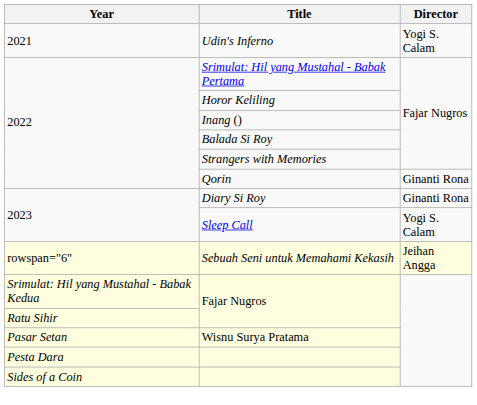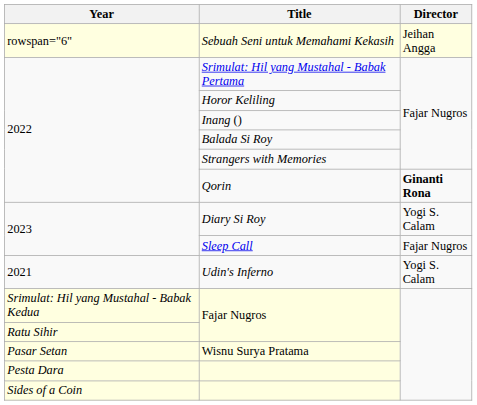rows swapped: (20, 40) <-> (40, 258)
(436, 178) normal -> (423, 185) bold
(436, 198) Ginanti Rona -> (421, 219) Yogi S. Calam
(421, 224) Yogi S. Calam -> (435, 245) Fajar Nugros
